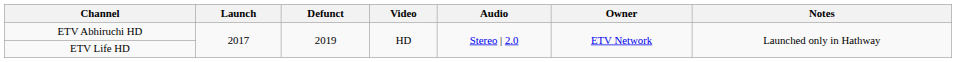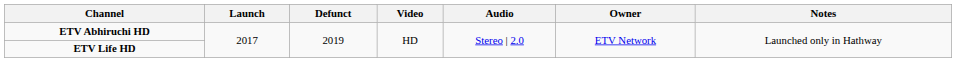(100, 31) normal -> (104, 31) bold
(100, 49) normal -> (104, 49) bold
